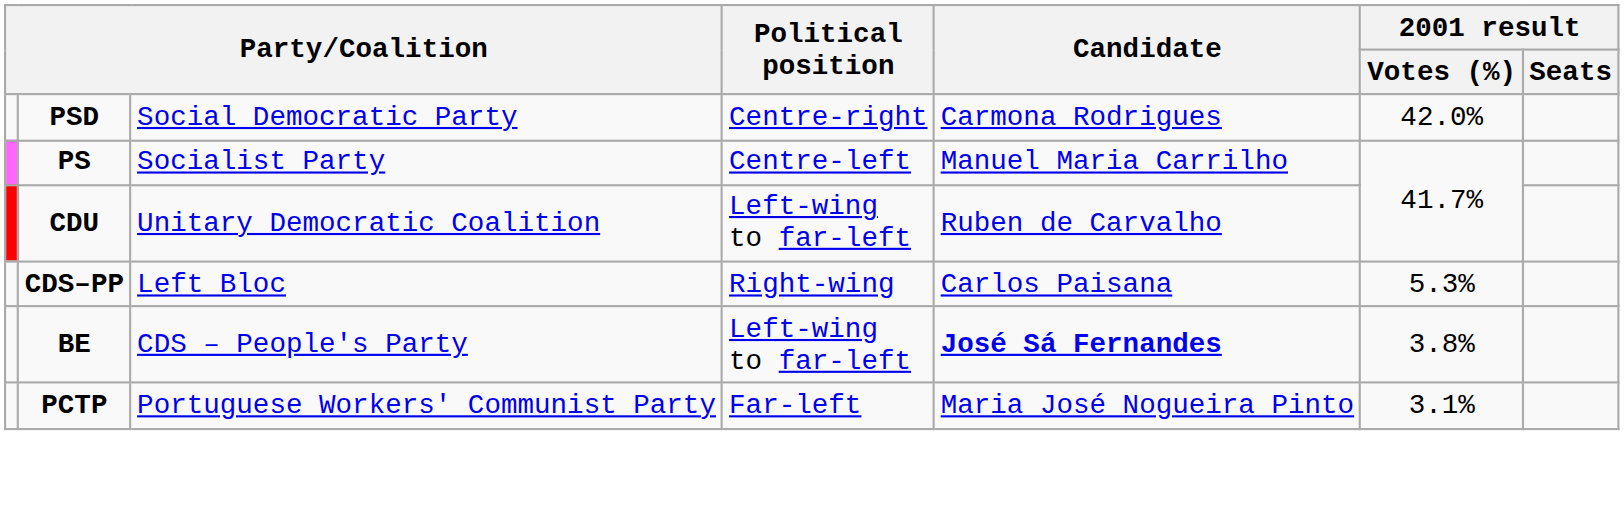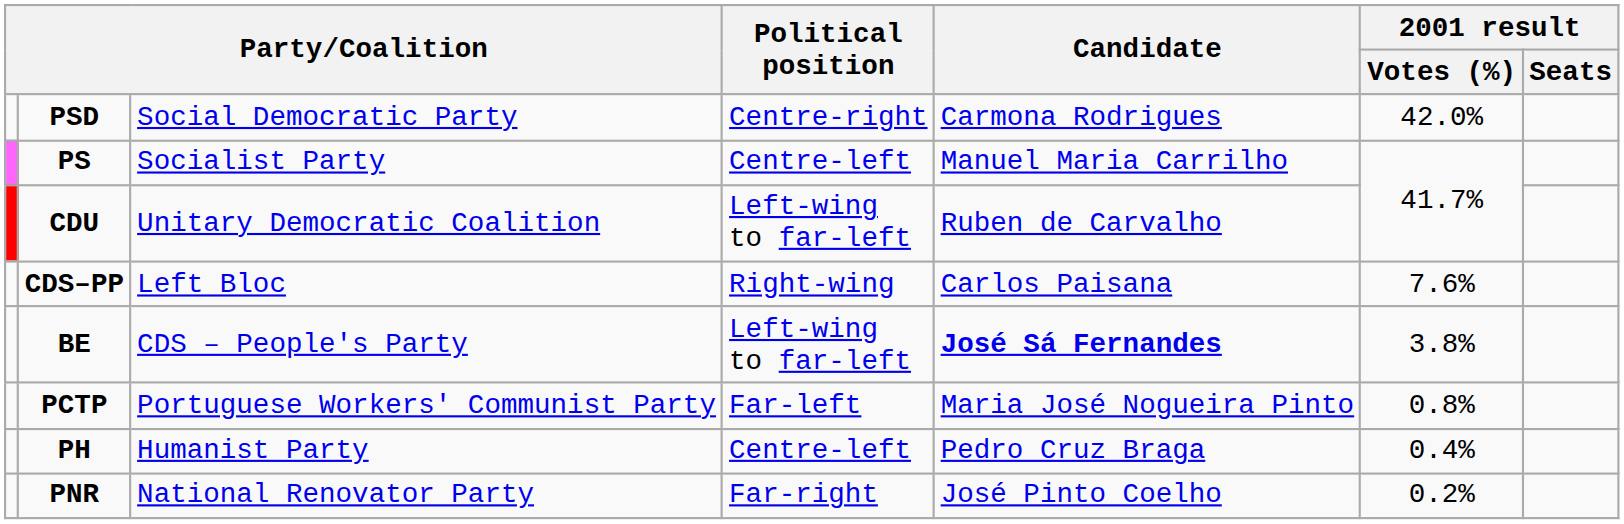(1442, 284) 5.3% -> (1442, 284) 7.6%
(1442, 406) 3.1% -> (1442, 406) 0.8%
+ row: (74, 450)
+ row: (74, 495)
